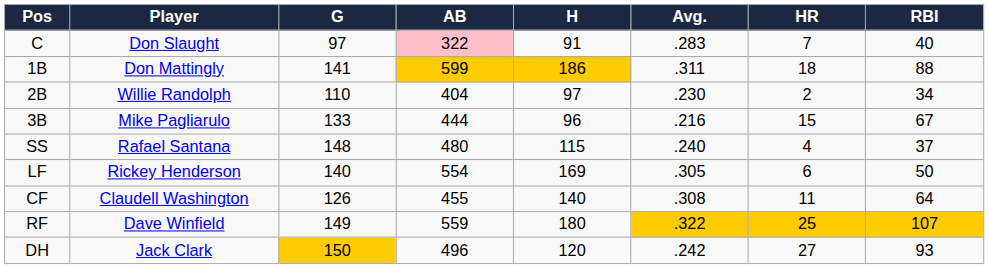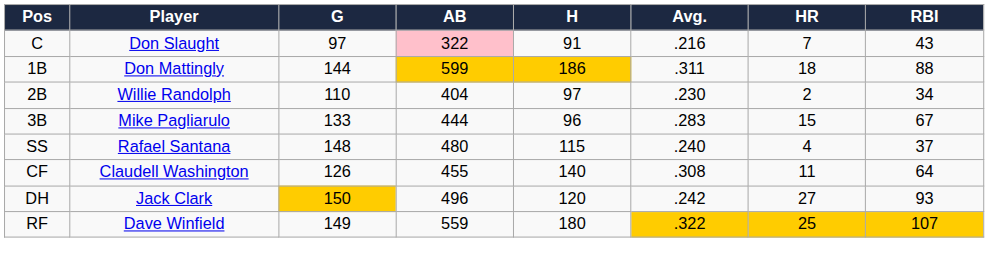(690, 43) .283 -> (690, 43) .216
(924, 43) 40 -> (924, 43) 43
(337, 69) 141 -> (337, 69) 144
(690, 120) .216 -> (690, 120) .283
- row: (37, 172)
rows swapped: (37, 224) <-> (37, 250)
